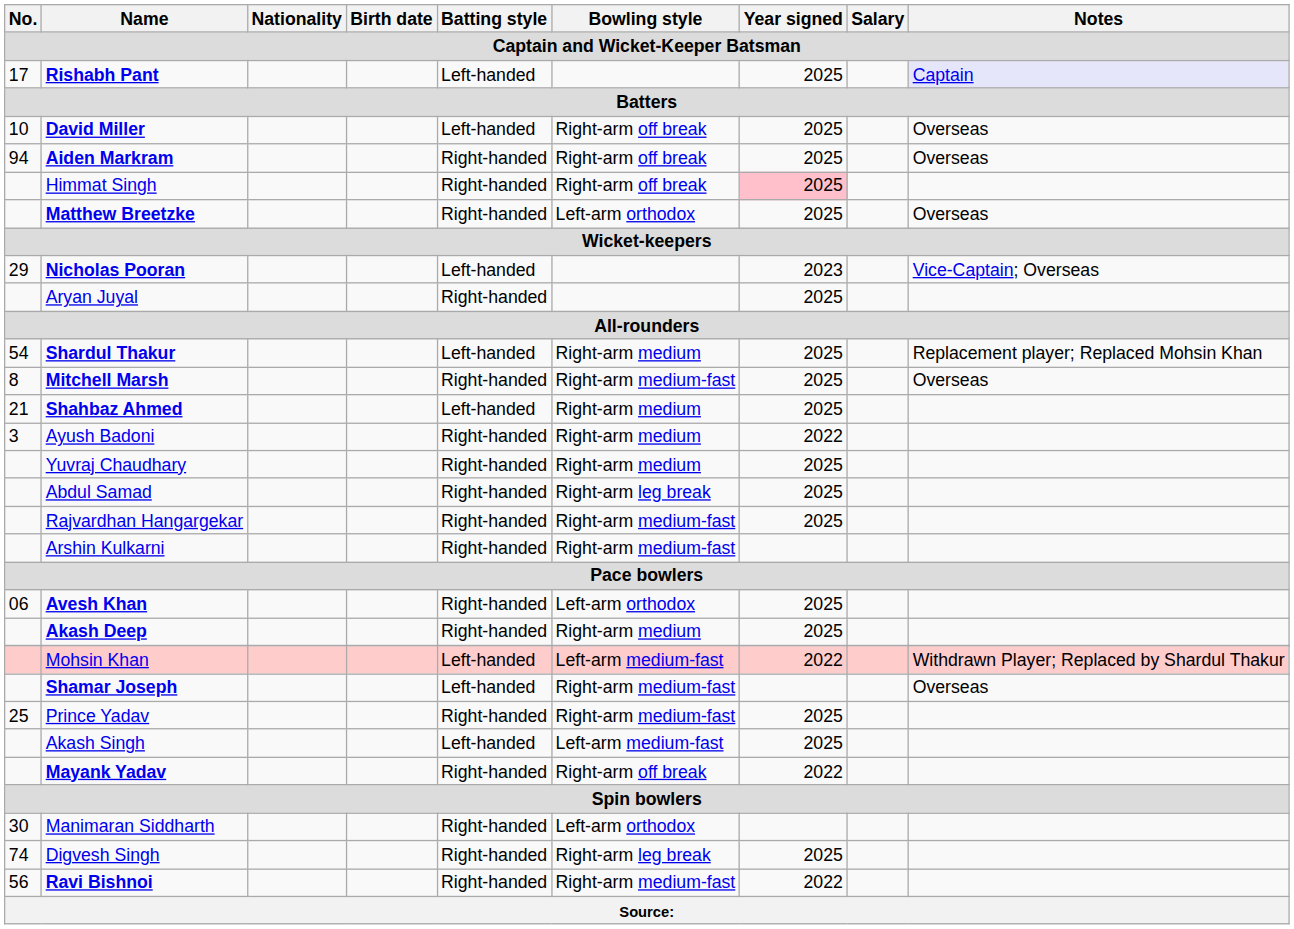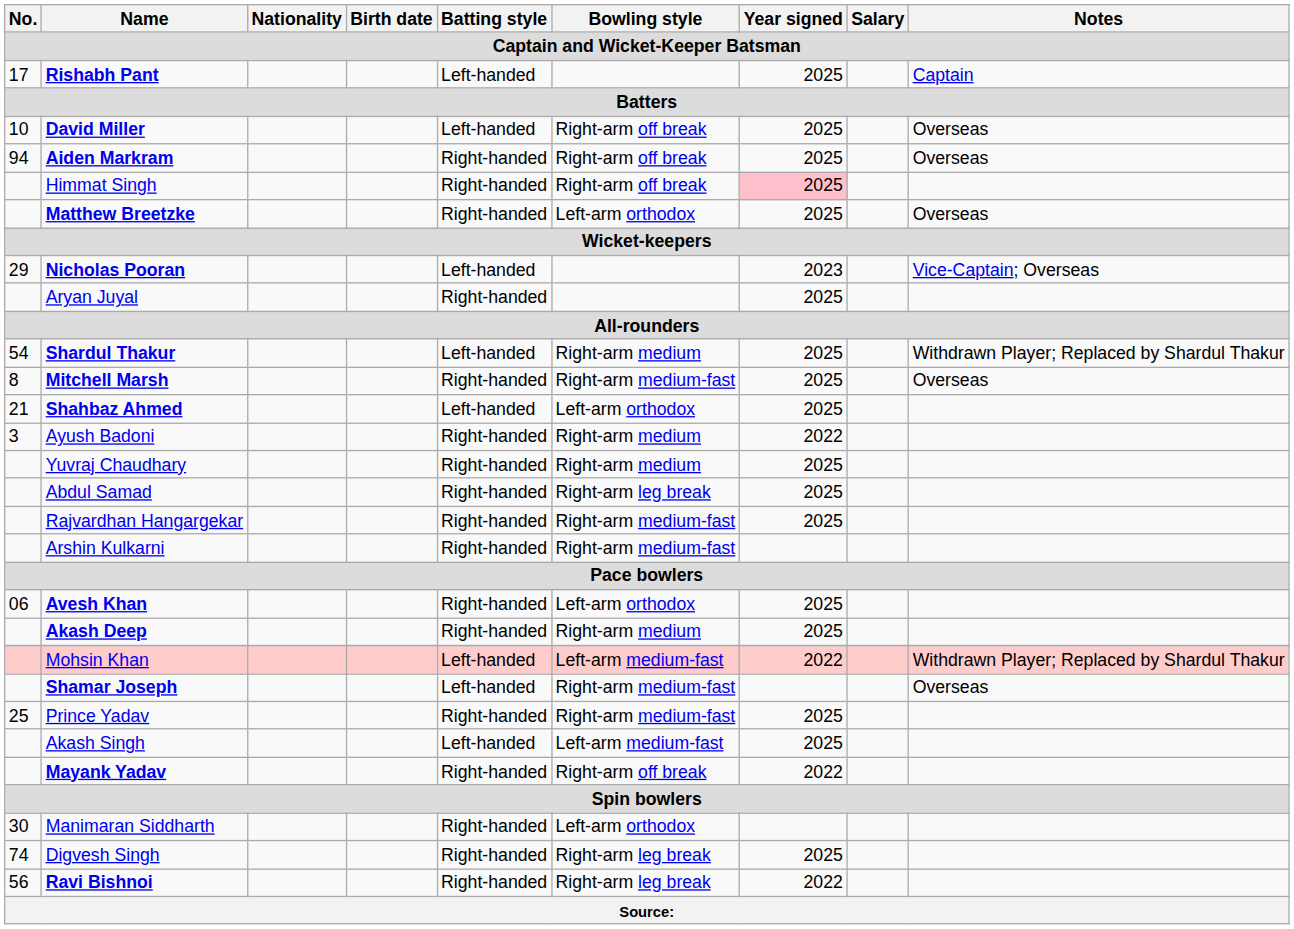(943, 74) lavender background -> (943, 74) no background
(1088, 353) Replacement player; Replaced Mohsin Khan -> (1099, 353) Withdrawn Player; Replaced by Shardul Thakur
(628, 408) Right-arm medium -> (625, 408) Left-arm orthodox
(645, 882) Right-arm medium-fast -> (633, 882) Right-arm leg break
